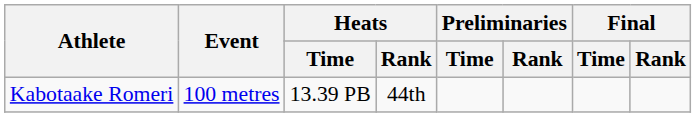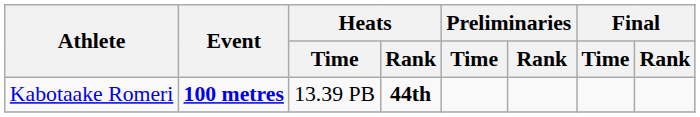(232, 94) normal -> (234, 94) bold
(406, 94) normal -> (411, 94) bold
